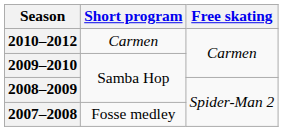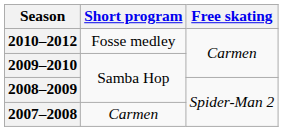(133, 41) Carmen -> (133, 41) Fosse medley
(133, 114) Fosse medley -> (133, 114) Carmen
